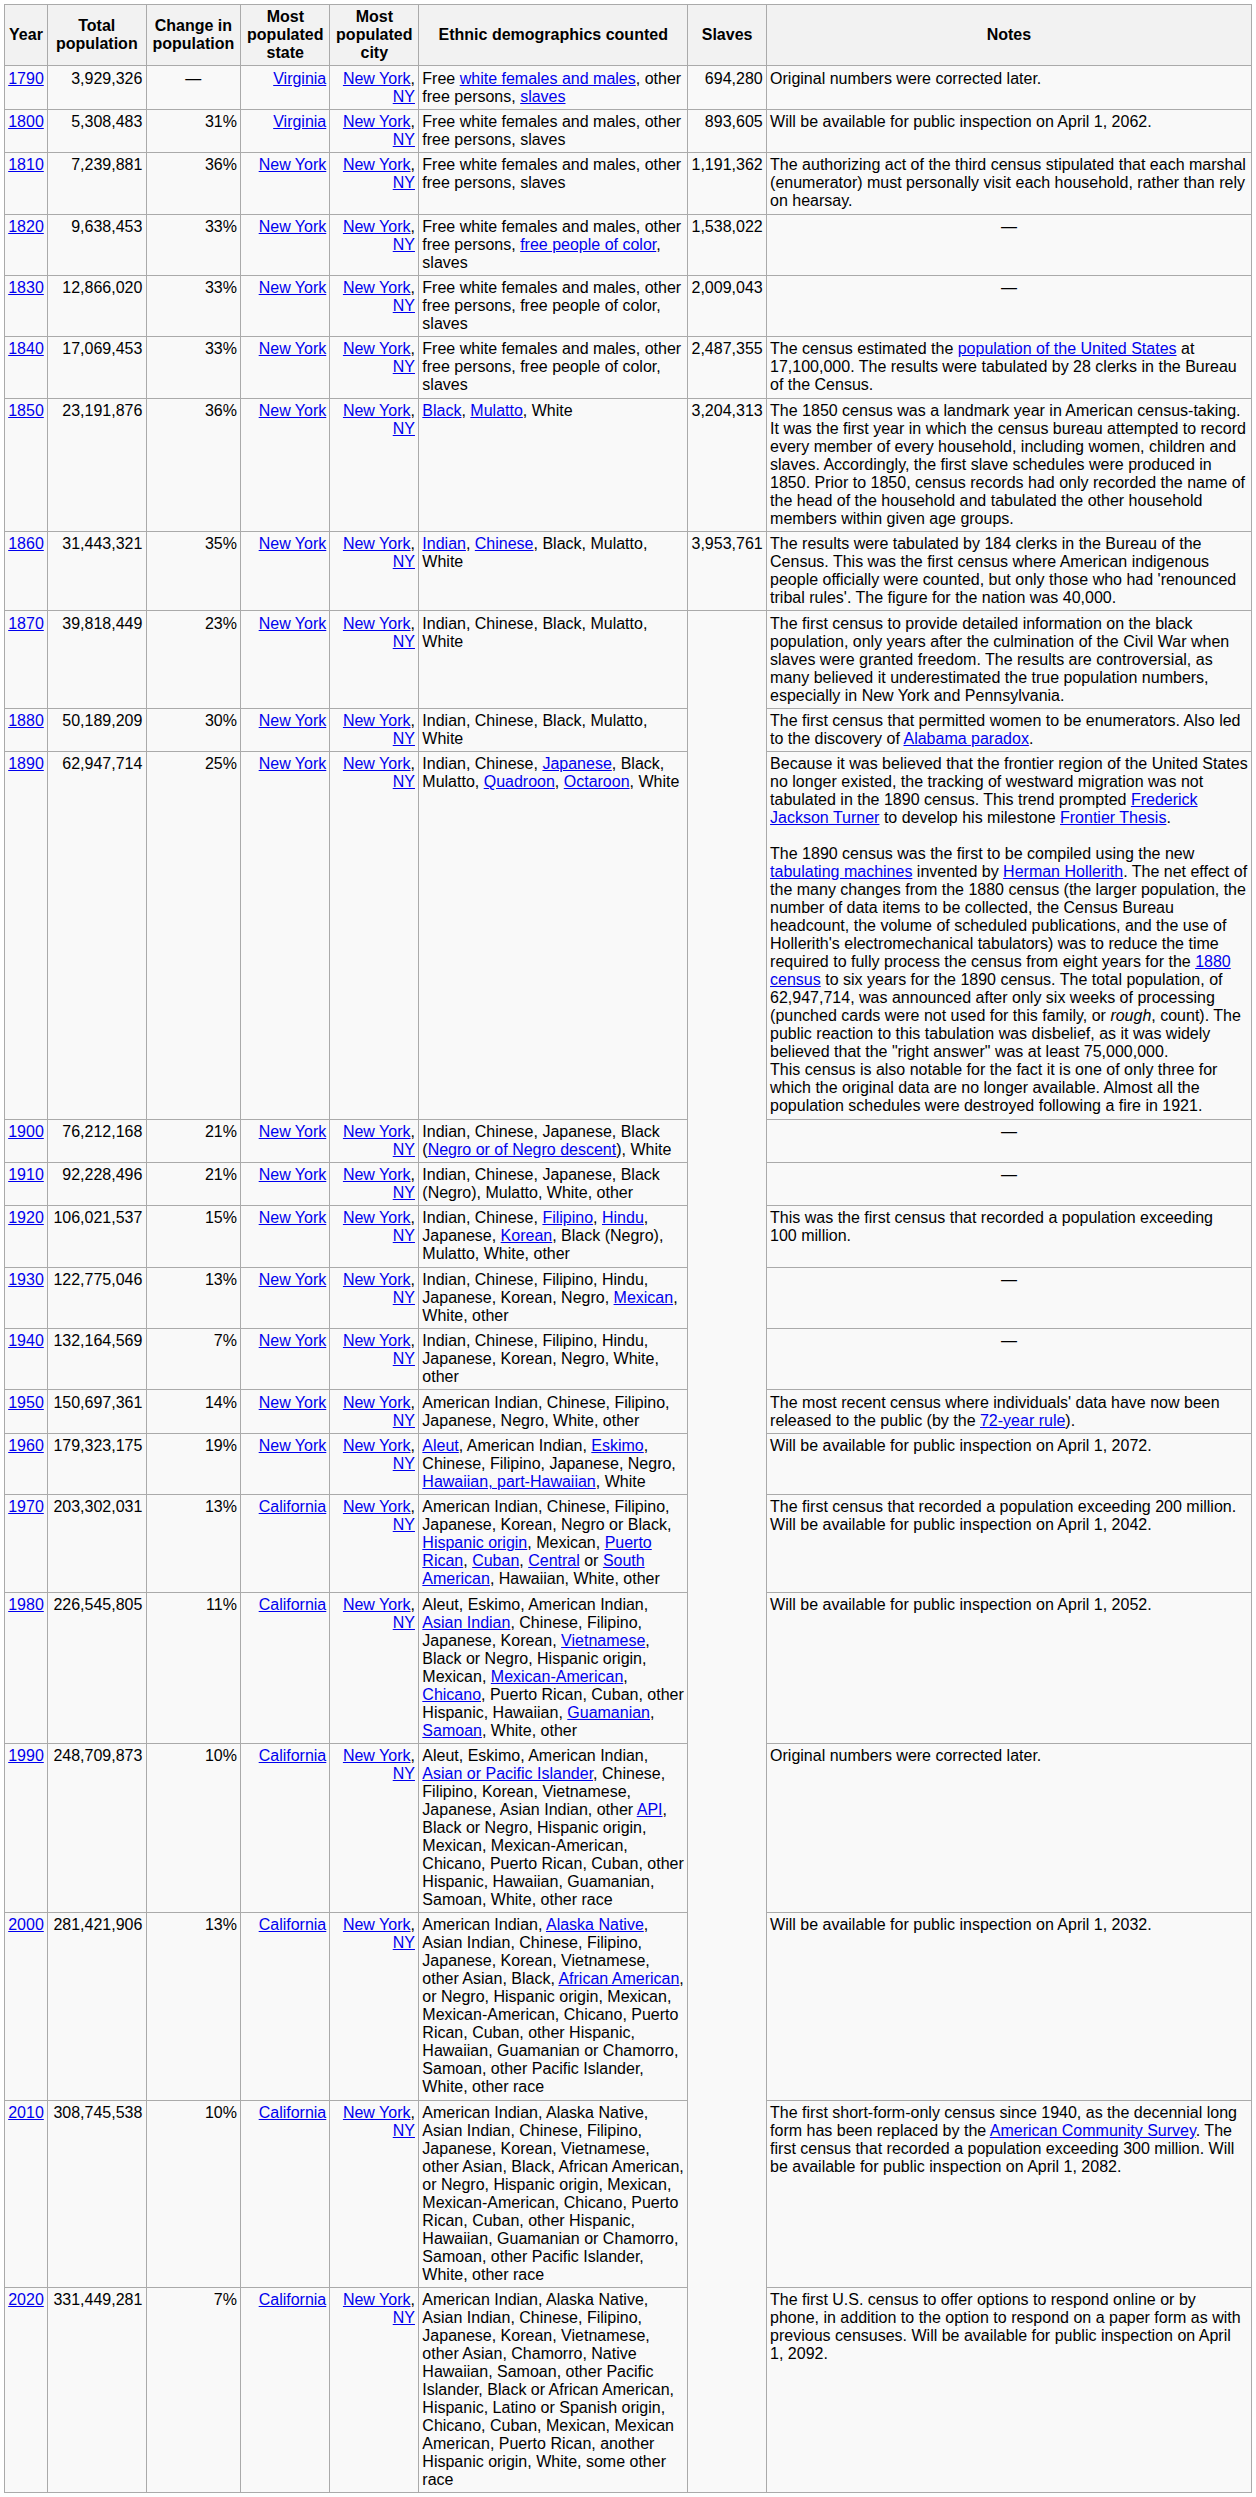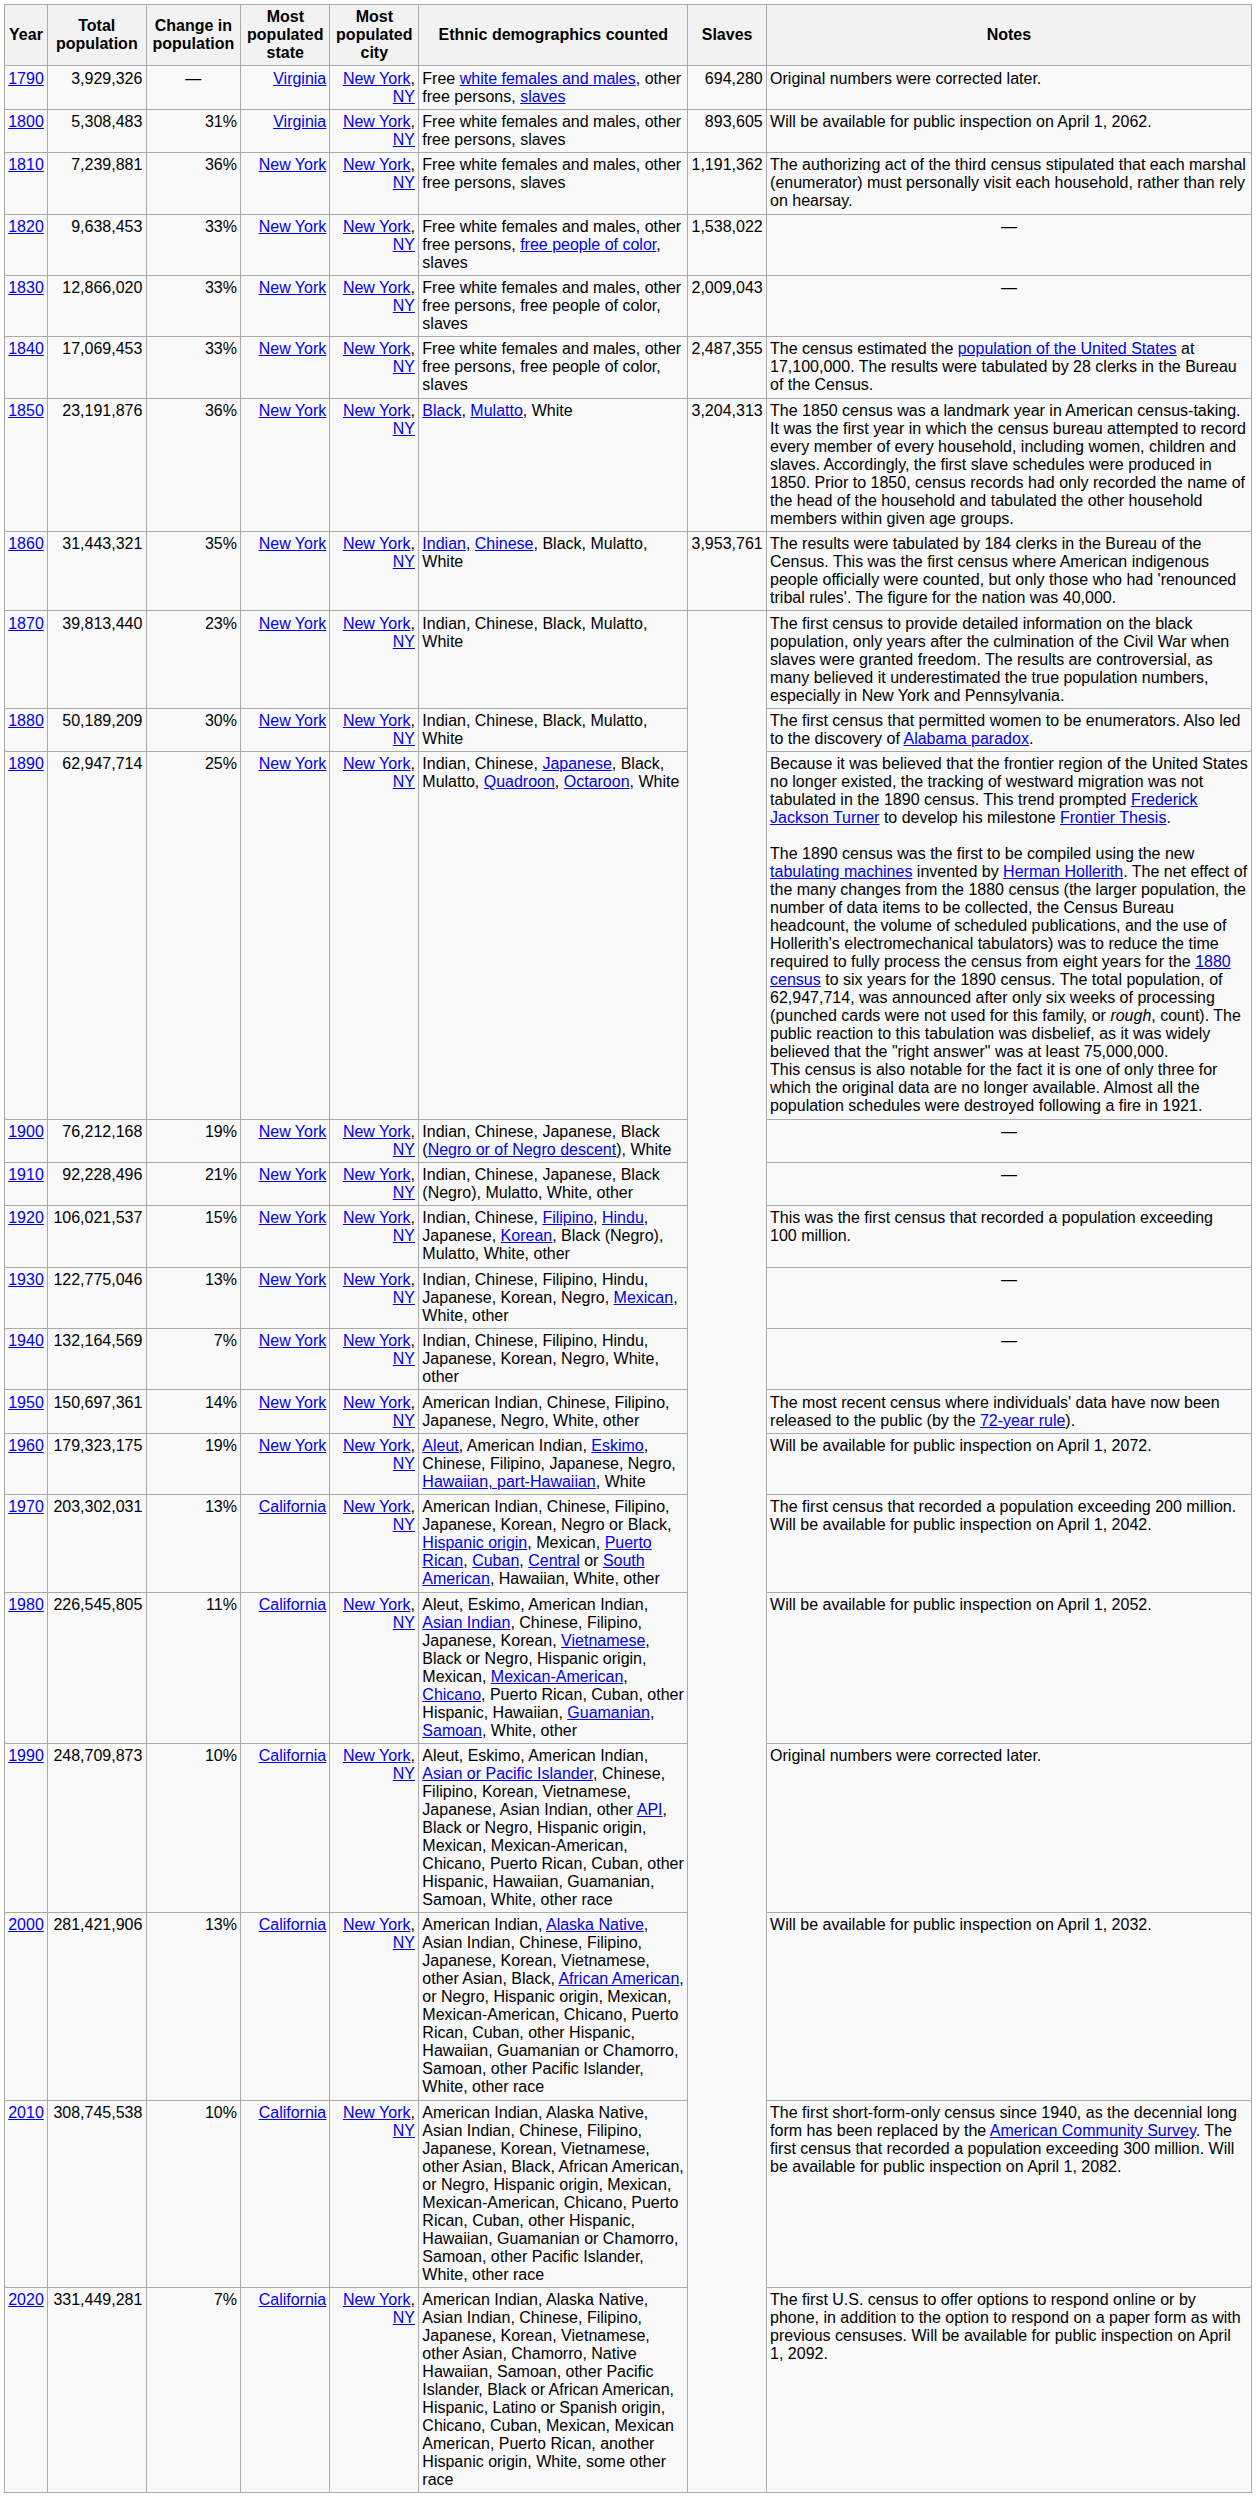(102, 623) 39,818,449 -> (102, 623) 39,813,440
(221, 1131) 21% -> (221, 1131) 19%
